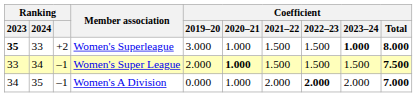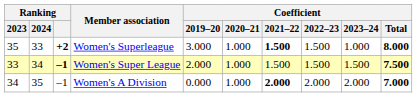(13, 45) bold -> (13, 45) normal
(62, 45) normal -> (62, 45) bold
(277, 45) normal -> (278, 45) bold
(357, 45) bold -> (357, 45) normal
(62, 64) normal -> (62, 64) bold
(238, 64) bold -> (238, 64) normal
(277, 82) normal -> (278, 82) bold
(317, 82) bold -> (317, 82) normal
